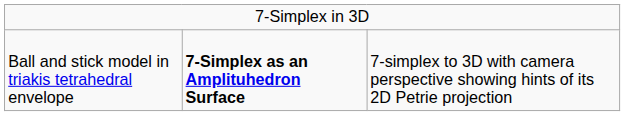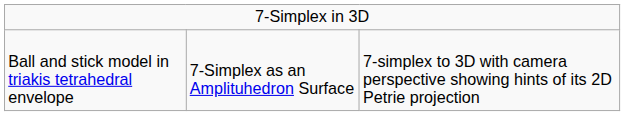(247, 79) bold -> (272, 79) normal
